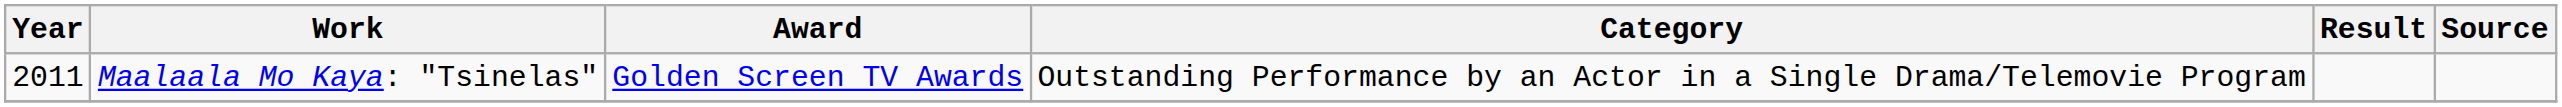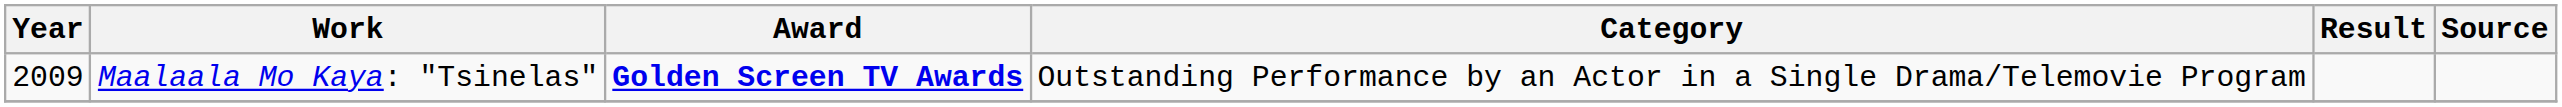(48, 78) 2011 -> (48, 78) 2009
(818, 78) normal -> (818, 78) bold
